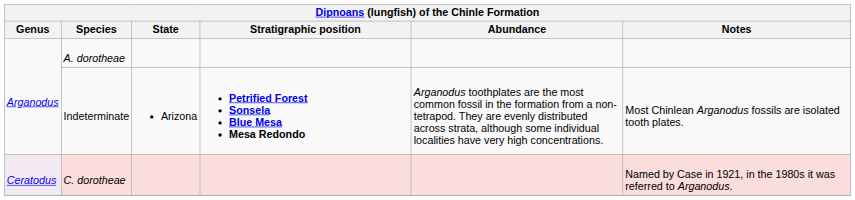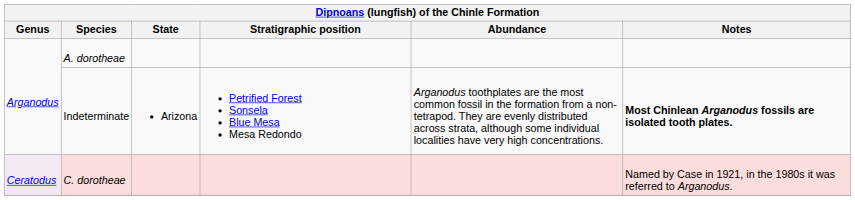(305, 117) bold -> (305, 117) normal
(733, 116) normal -> (720, 116) bold
